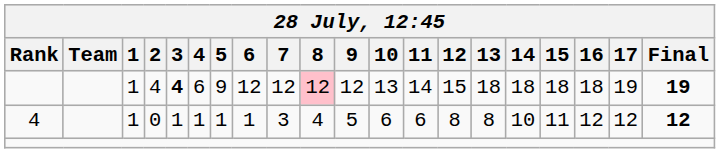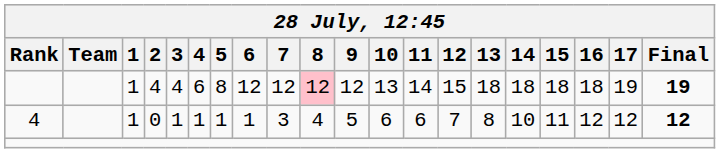(177, 88) bold -> (177, 88) normal
(221, 88) 9 -> (221, 88) 8
(455, 121) 8 -> (455, 121) 7
